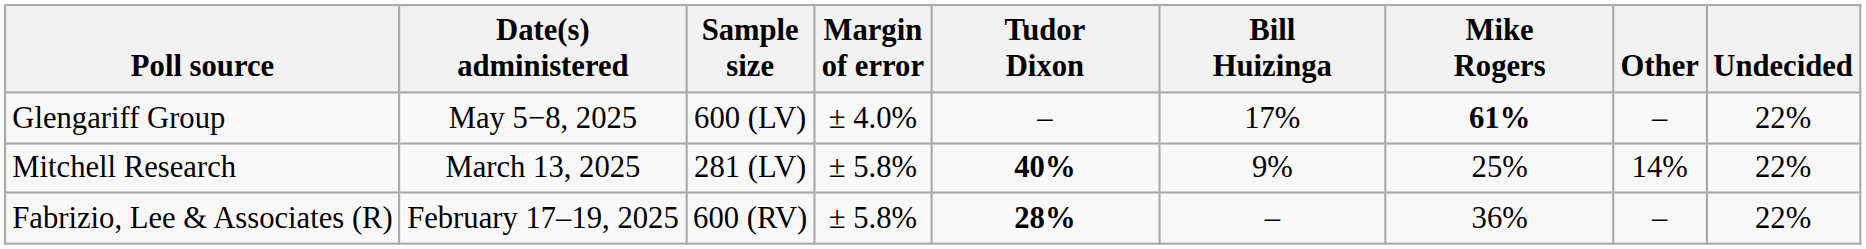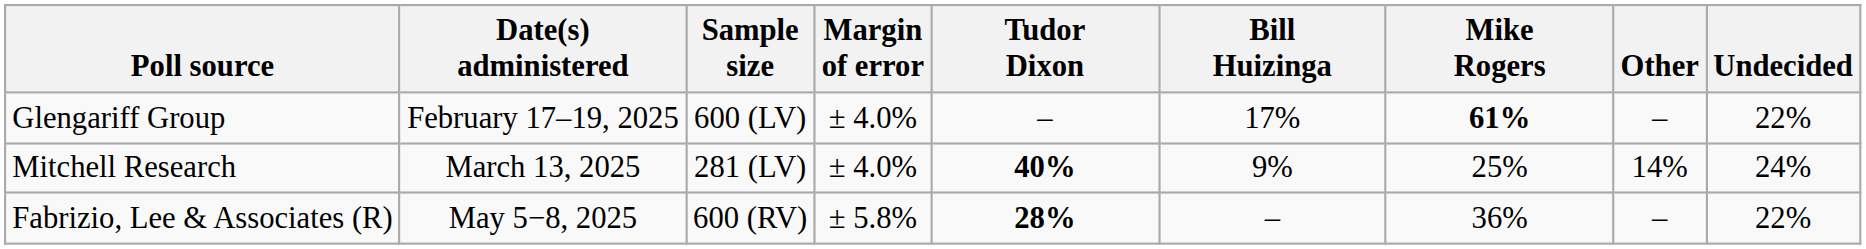(543, 116) May 5−8, 2025 -> (543, 116) February 17–19, 2025
(873, 167) ± 5.8% -> (873, 167) ± 4.0%
(1783, 167) 22% -> (1783, 167) 24%
(543, 218) February 17–19, 2025 -> (543, 218) May 5−8, 2025
